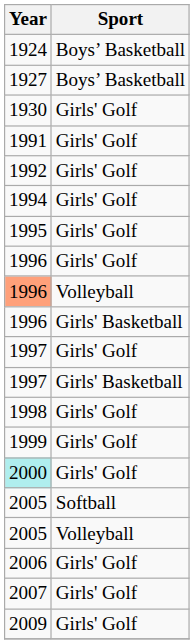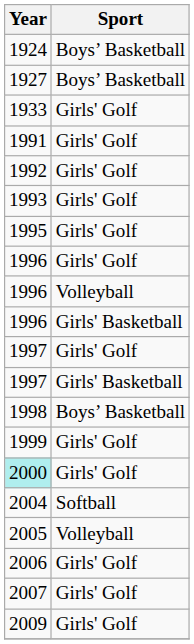(28, 110) 1930 -> (28, 110) 1933
(28, 200) 1994 -> (28, 200) 1993
(28, 291) lightsalmon background -> (28, 291) no background
(96, 412) Girls' Golf -> (120, 412) Boys’ Basketball
(28, 502) 2005 -> (28, 502) 2004
